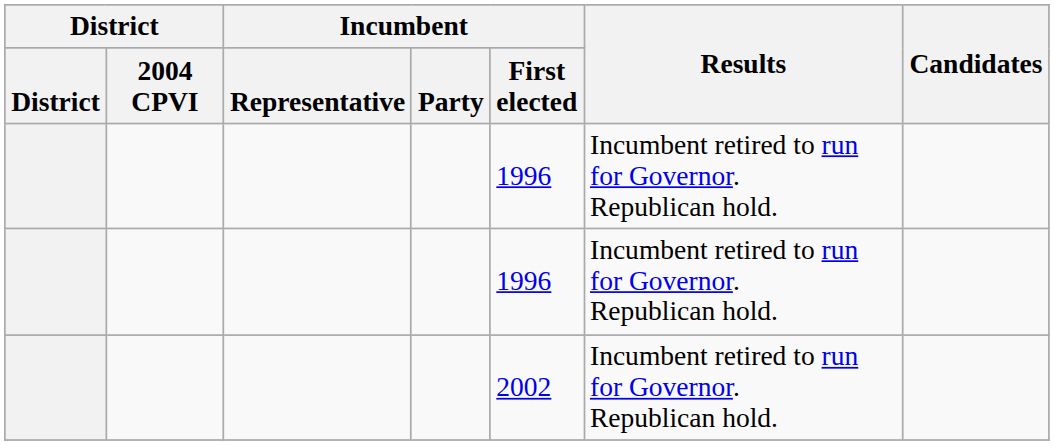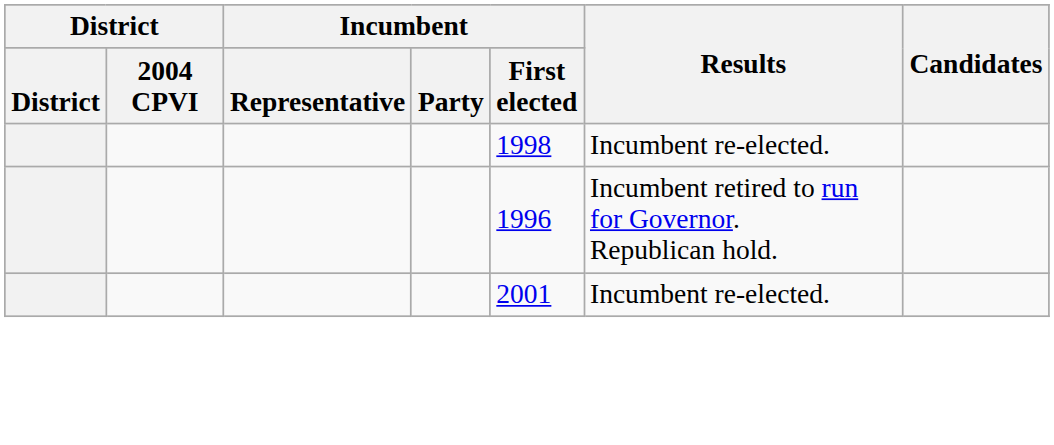(524, 175) 1996 -> (524, 144) 1998
(724, 175) Incumbent retired to run for Governor. Republican hold. -> (710, 144) Incumbent re-elected.
(524, 386) 2002 -> (524, 293) 2001
(724, 386) Incumbent retired to run for Governor. Republican hold. -> (710, 293) Incumbent re-elected.
